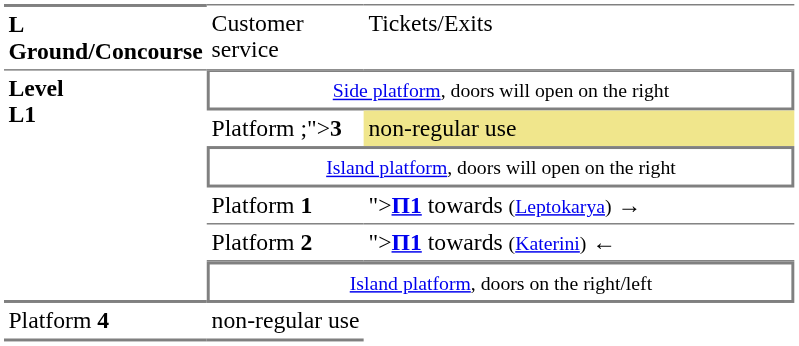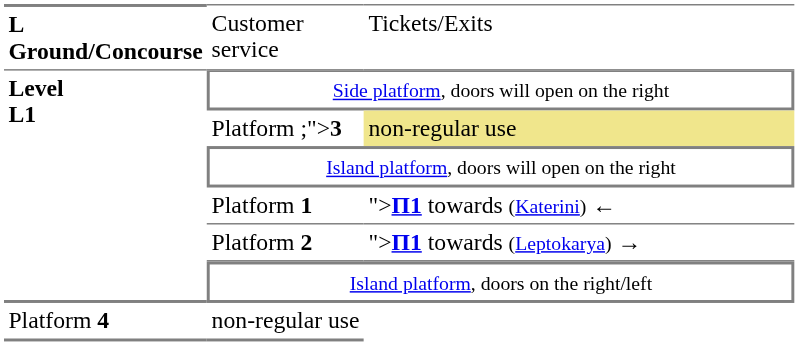(505, 205) ">Π1 towards (Leptokarya) → -> (492, 205) ">Π1 towards (Katerini) ←
(492, 242) ">Π1 towards (Katerini) ← -> (505, 242) ">Π1 towards (Leptokarya) →
